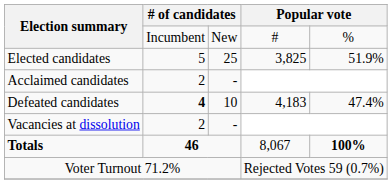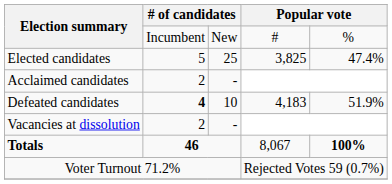(366, 59) 51.9% -> (366, 59) 47.4%
(366, 102) 47.4% -> (366, 102) 51.9%
